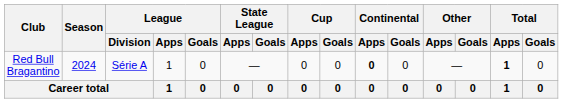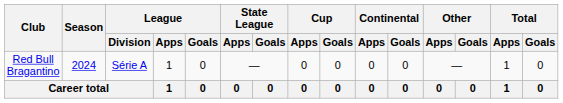(372, 65) bold -> (372, 65) normal
(506, 65) bold -> (506, 65) normal
